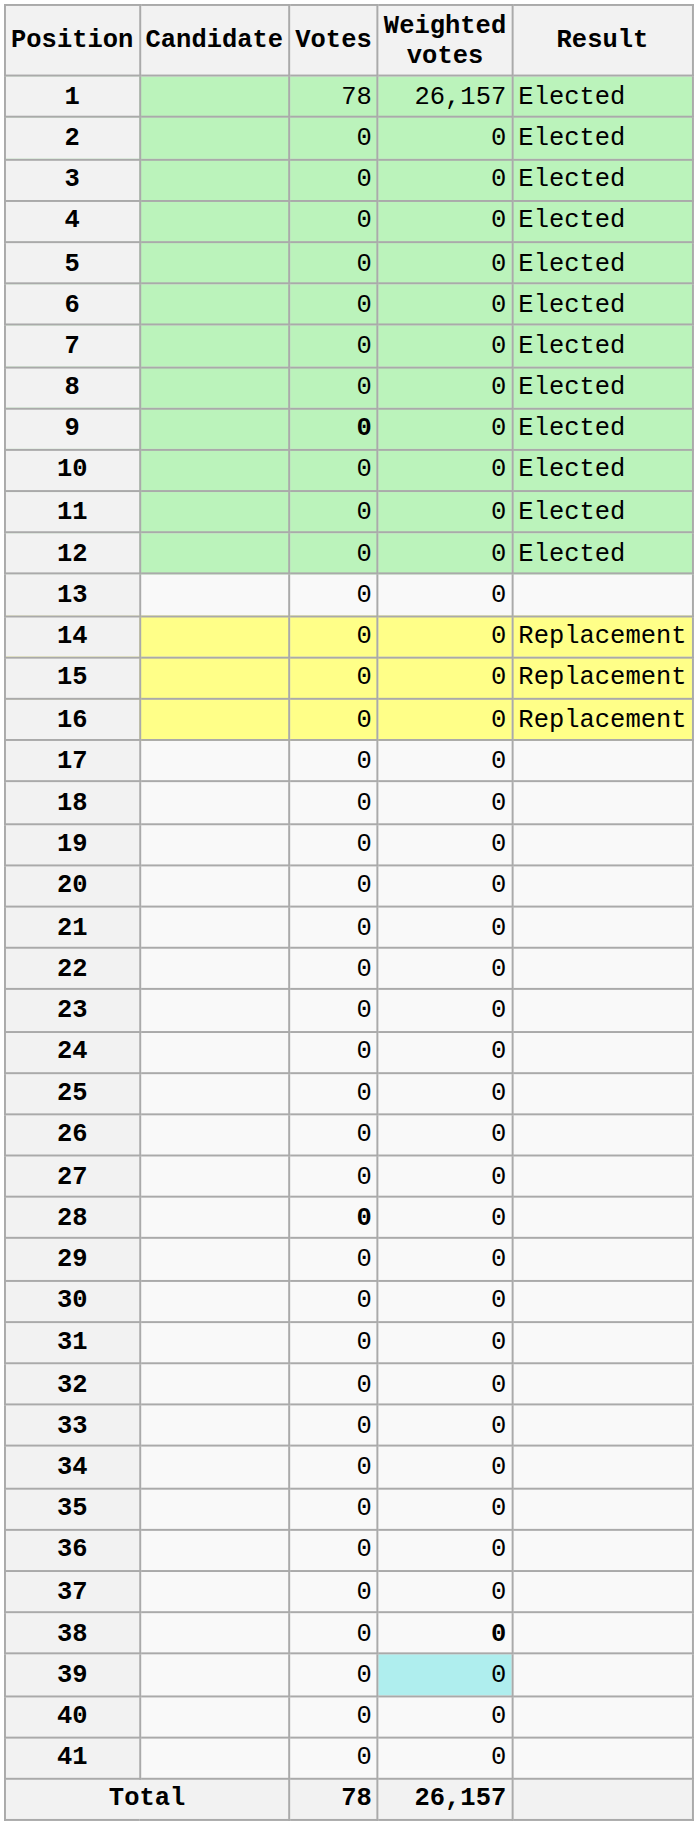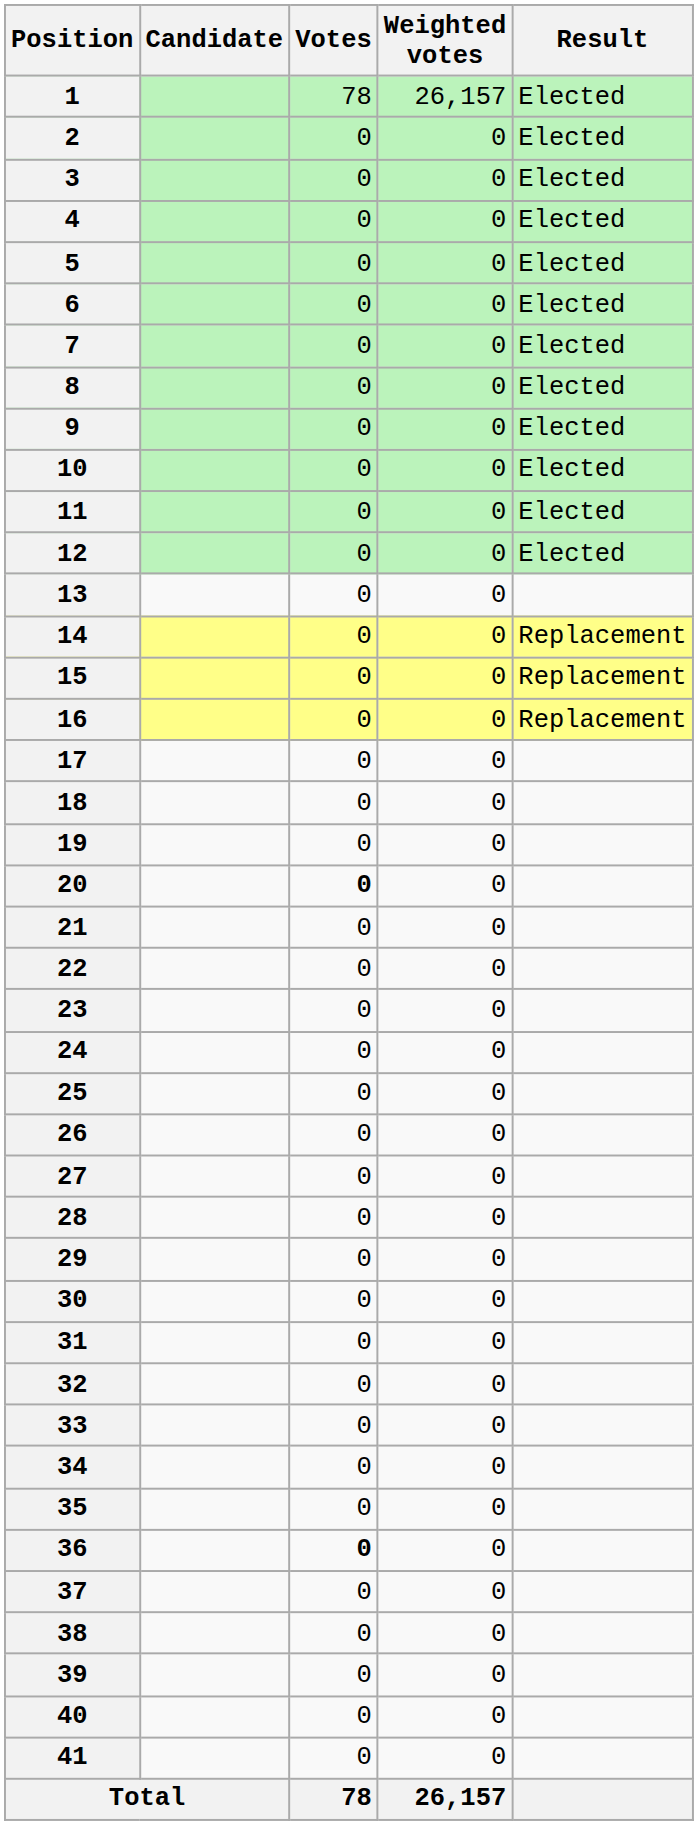(364, 429) bold -> (364, 429) normal
(364, 886) normal -> (364, 886) bold
(364, 1218) bold -> (364, 1218) normal
(364, 1550) normal -> (364, 1550) bold
(499, 1633) bold -> (499, 1633) normal
(499, 1675) paleturquoise background -> (499, 1675) no background
